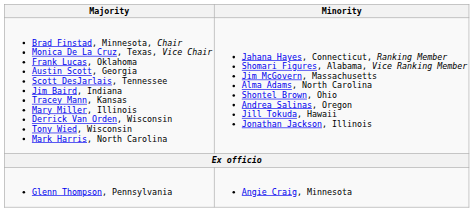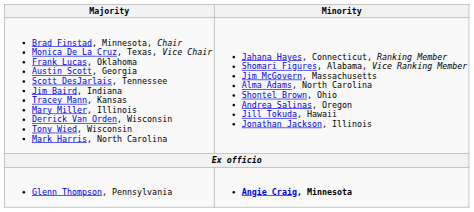(342, 192) normal -> (342, 192) bold
